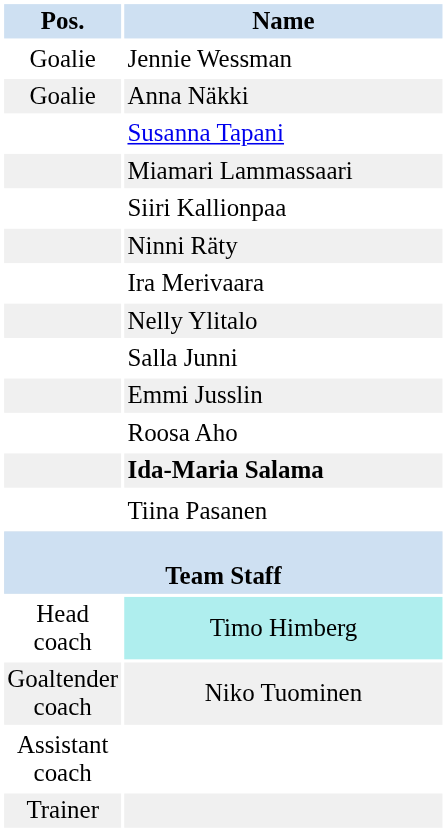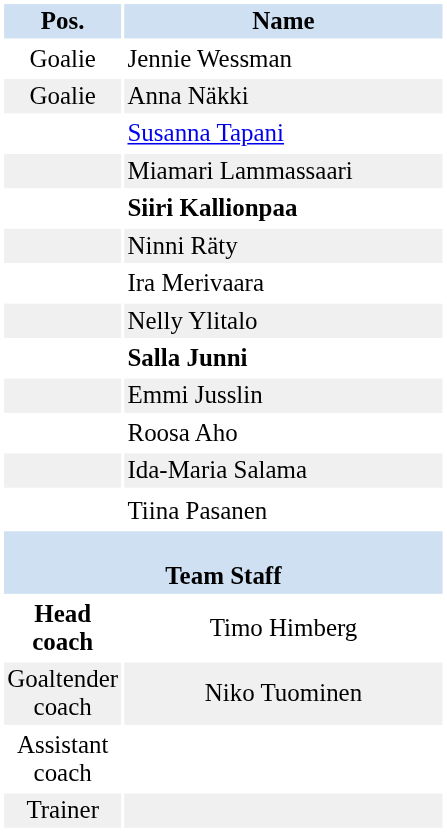(207, 208) normal -> (212, 208) bold
(183, 357) normal -> (187, 357) bold
(226, 470) bold -> (217, 470) normal
(63, 627) normal -> (63, 627) bold
(283, 627) paleturquoise background -> (283, 627) no background
